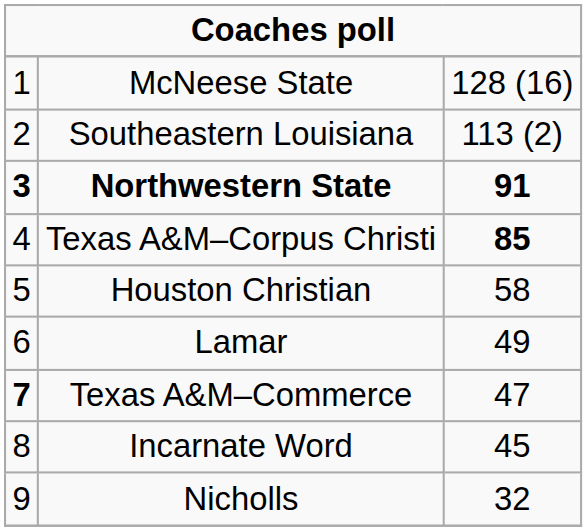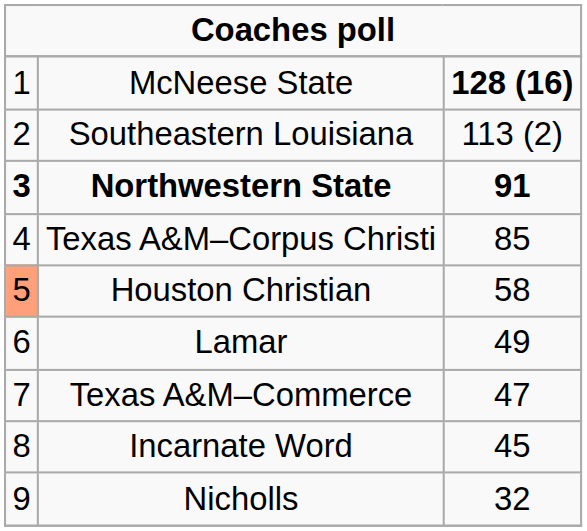(512, 82) normal -> (512, 82) bold
(512, 238) bold -> (512, 238) normal
(22, 290) no background -> (22, 290) lightsalmon background
(22, 394) bold -> (22, 394) normal
